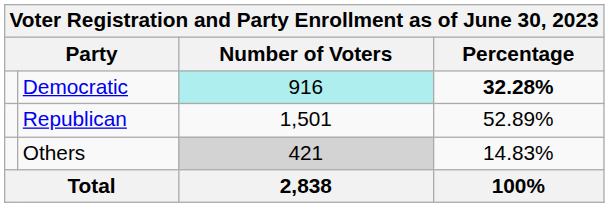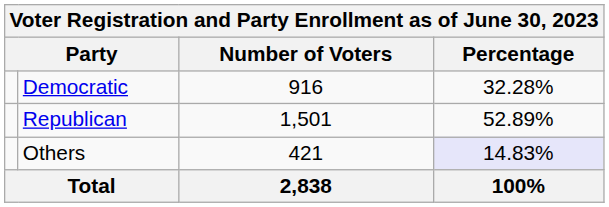(306, 86) paleturquoise background -> (306, 86) no background
(518, 86) bold -> (518, 86) normal
(306, 152) lightgrey background -> (306, 152) no background
(518, 152) no background -> (518, 152) lavender background
